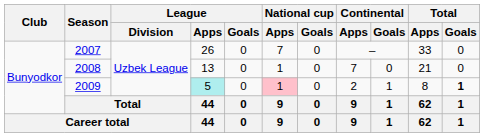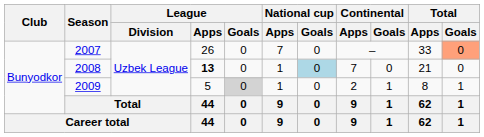(461, 50) no background -> (461, 50) lightsalmon background
(208, 68) normal -> (208, 68) bold
(317, 68) no background -> (317, 68) lightblue background
(208, 86) paleturquoise background -> (208, 86) no background
(243, 86) no background -> (243, 86) lightgrey background
(280, 86) pink background -> (280, 86) no background
(461, 86) bold -> (461, 86) normal
